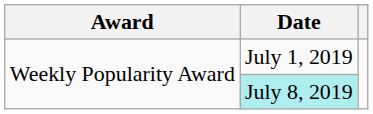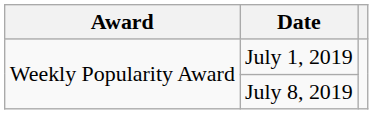(299, 91) paleturquoise background -> (299, 91) no background
